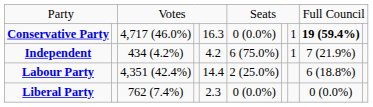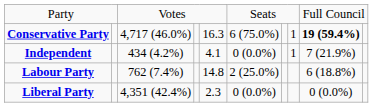(254, 33) 0 (0.0%) -> (254, 33) 6 (75.0%)
(213, 53) 4.2 -> (213, 53) 4.1
(254, 53) 6 (75.0%) -> (254, 53) 0 (0.0%)
(156, 72) 4,351 (42.4%) -> (156, 72) 762 (7.4%)
(213, 72) 14.4 -> (213, 72) 14.8
(156, 92) 762 (7.4%) -> (156, 92) 4,351 (42.4%)
